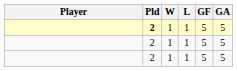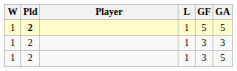columns swapped: (74, 12) <-> (170, 12)
(204, 43) 5 -> (204, 43) 3
(223, 43) 5 -> (223, 43) 3
(204, 58) 5 -> (204, 58) 3
